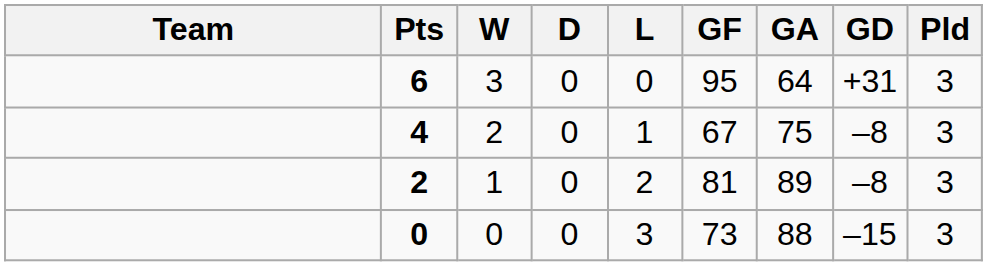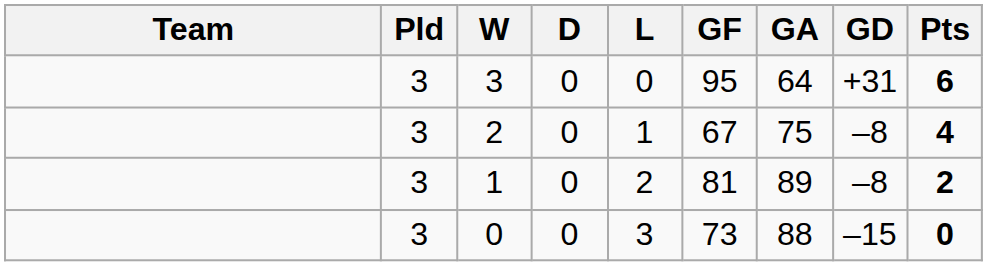columns swapped: (945, 30) <-> (419, 30)
